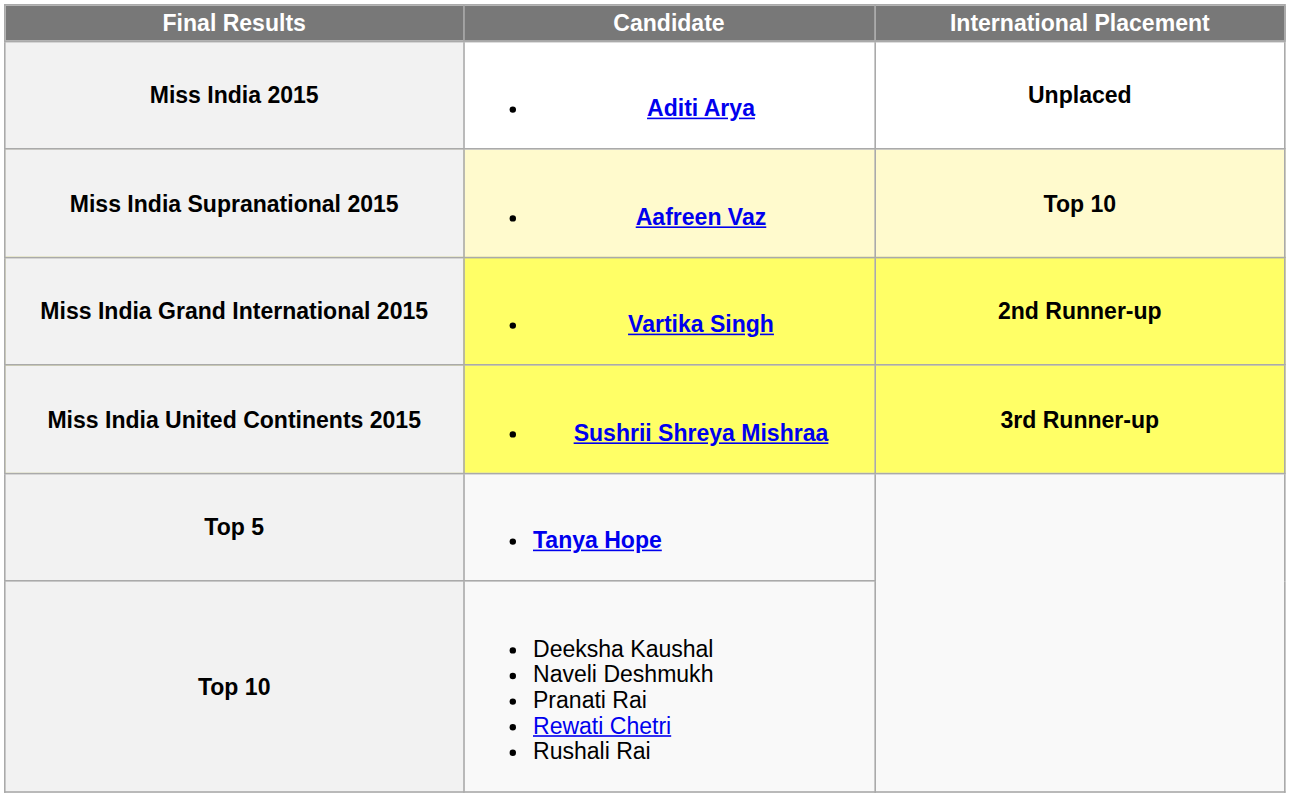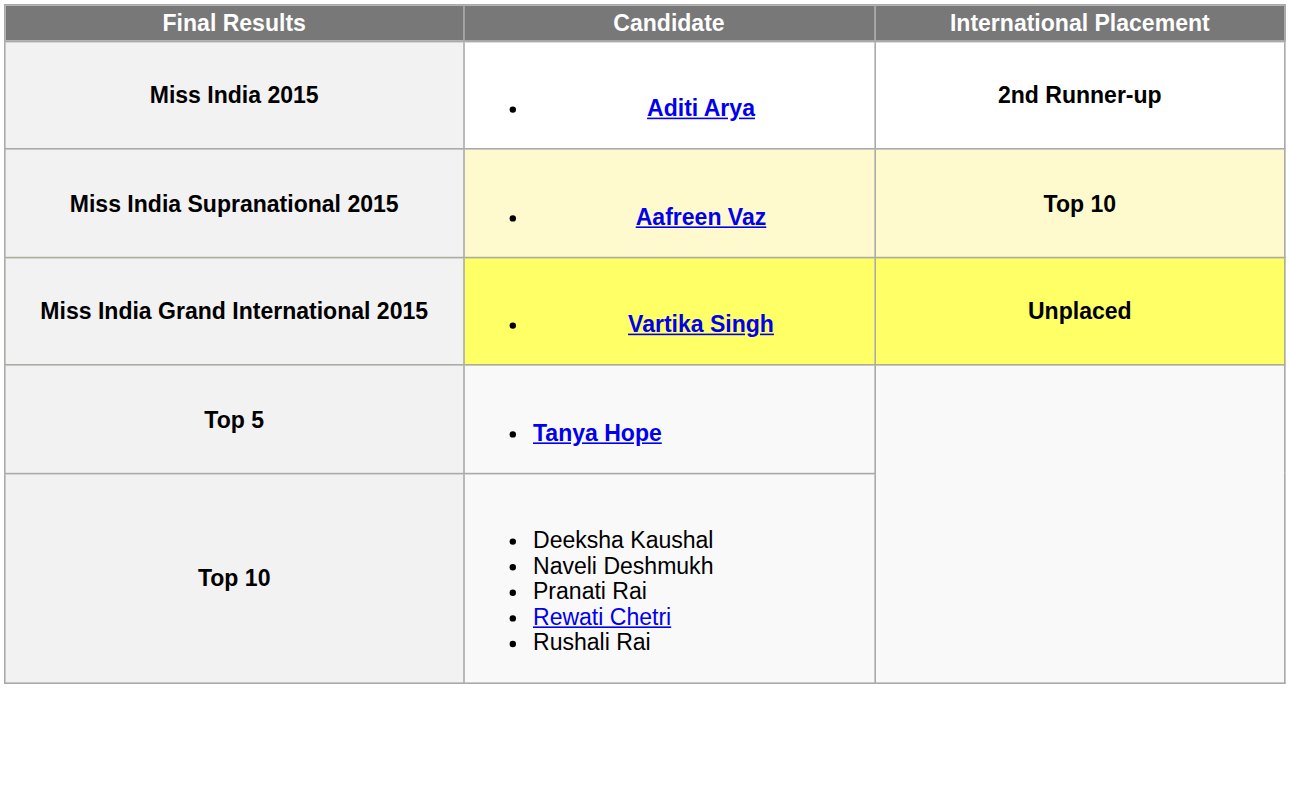(1080, 96) Unplaced -> (1080, 96) 2nd Runner-up
(1080, 312) 2nd Runner-up -> (1080, 312) Unplaced
- row: (234, 420)
